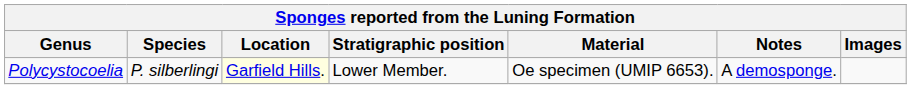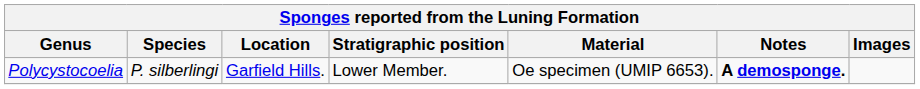(275, 70) lightyellow background -> (275, 70) no background
(779, 70) normal -> (783, 70) bold
